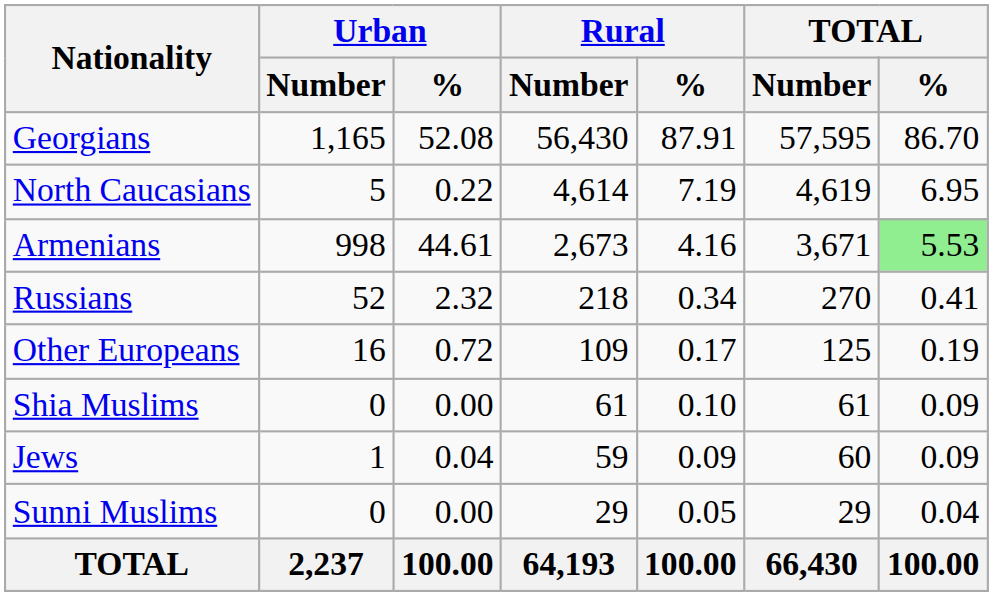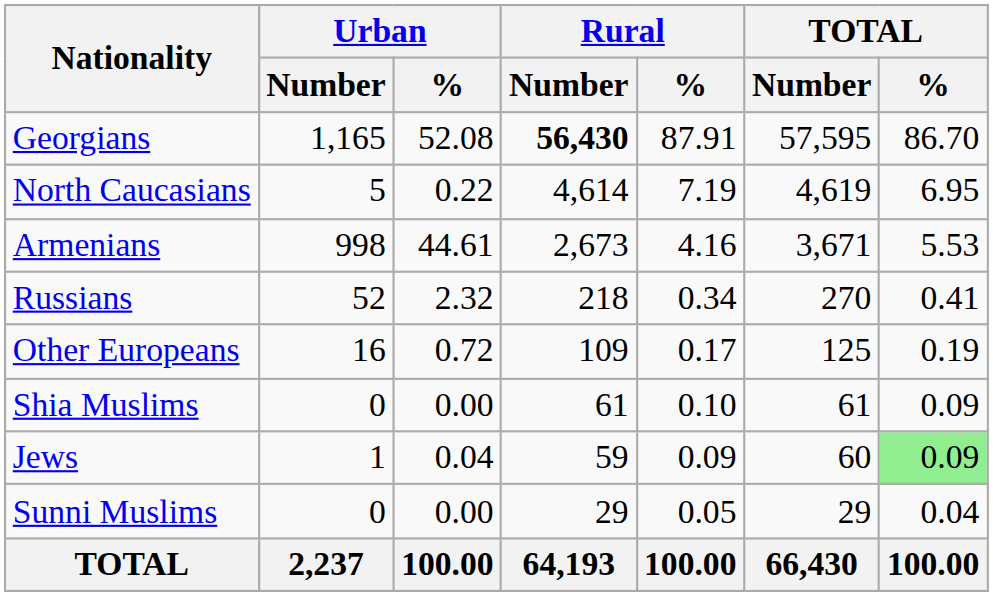(582, 137) normal -> (582, 137) bold
(950, 244) lightgreen background -> (950, 244) no background
(950, 457) no background -> (950, 457) lightgreen background
